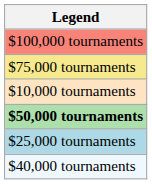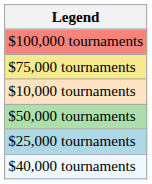(76, 116) bold -> (72, 116) normal
